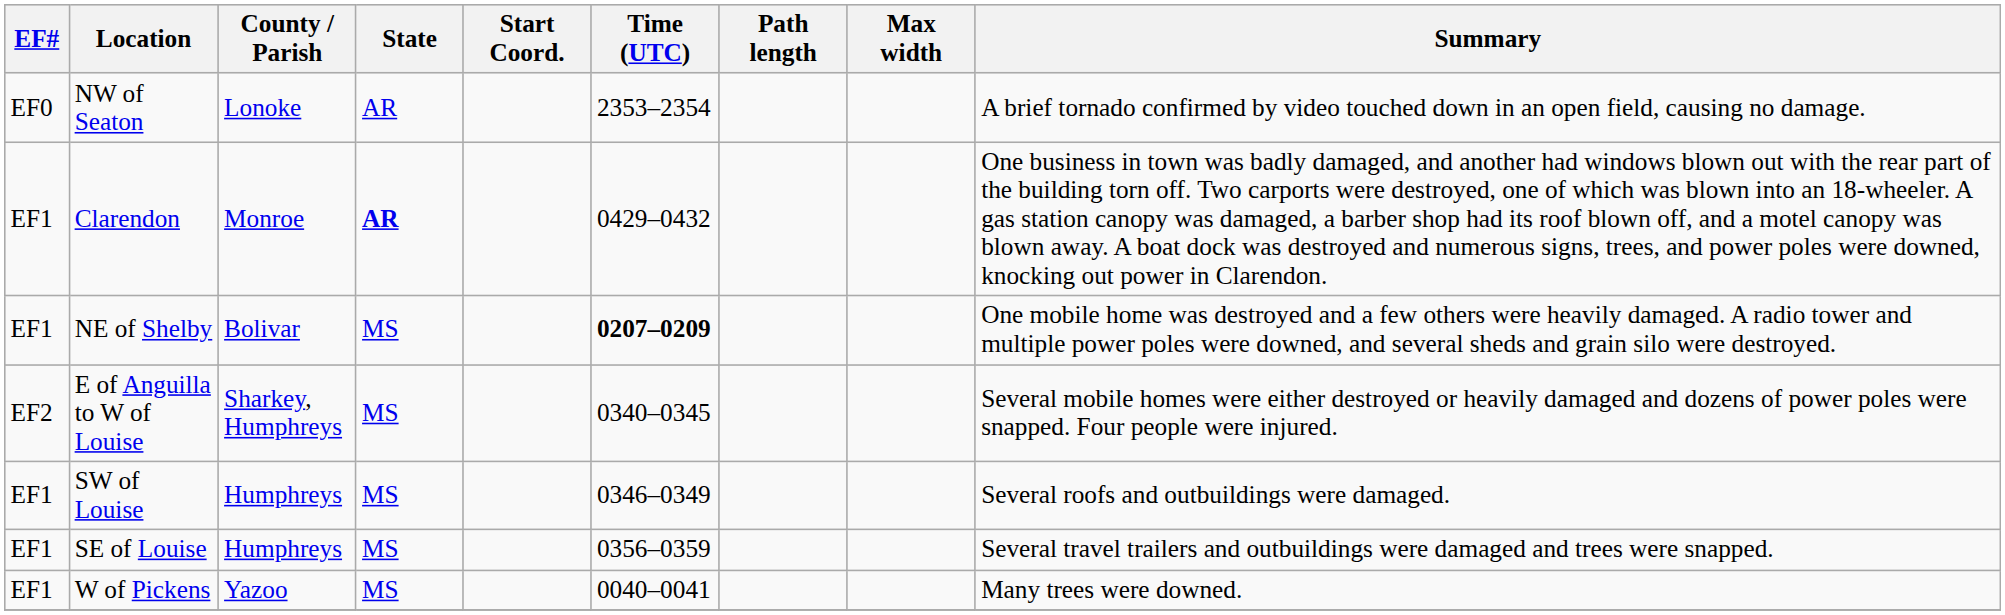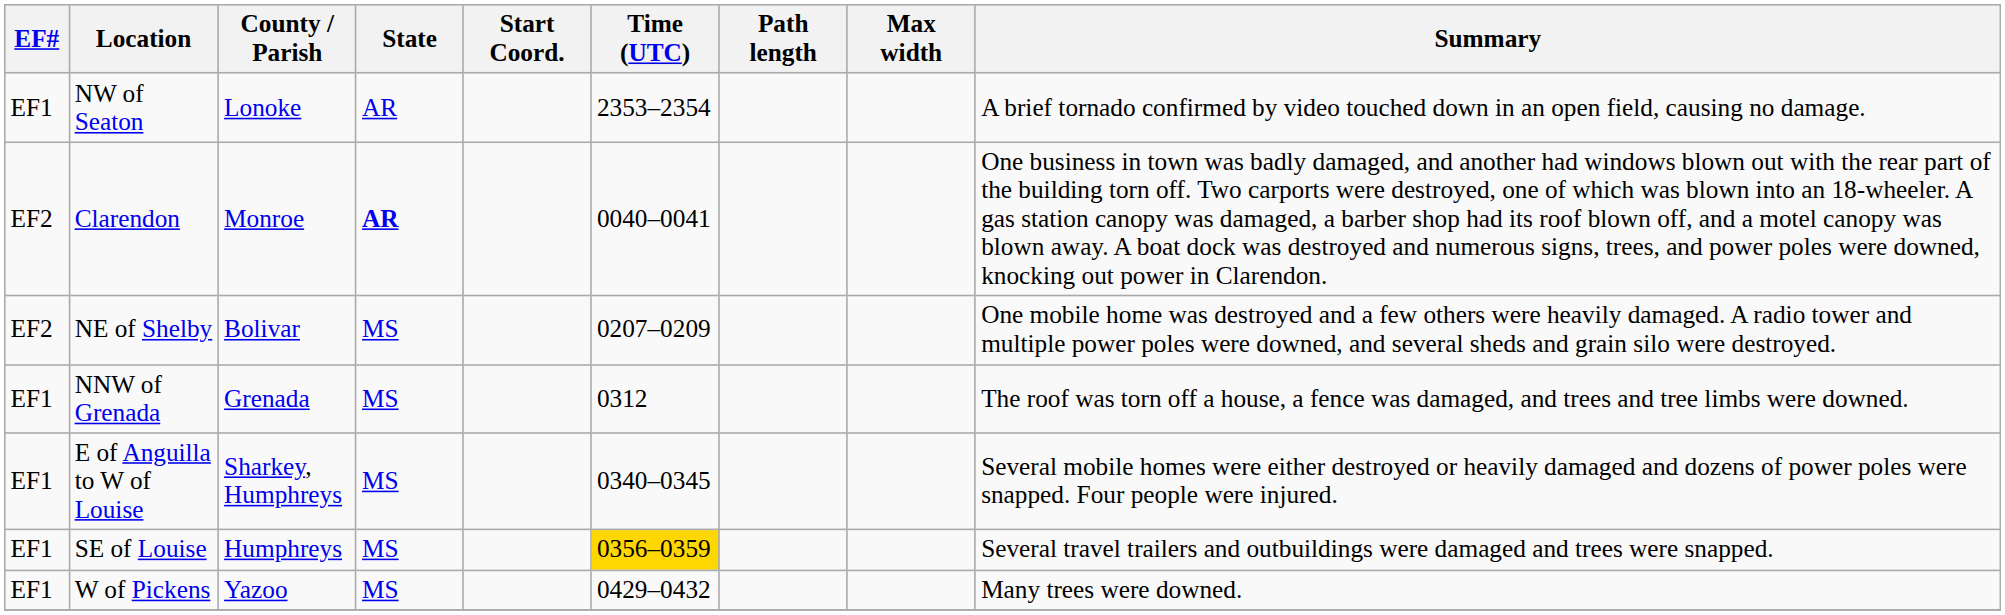(32, 107) EF0 -> (32, 107) EF1
(32, 218) EF1 -> (32, 218) EF2
(654, 218) 0429–0432 -> (654, 218) 0040–0041
(32, 329) EF1 -> (32, 329) EF2
(654, 329) bold -> (654, 329) normal
+ row: (118, 398)
(32, 412) EF2 -> (32, 480) EF1
- row: (109, 495)
(654, 549) no background -> (654, 549) gold background
(654, 589) 0040–0041 -> (654, 589) 0429–0432
